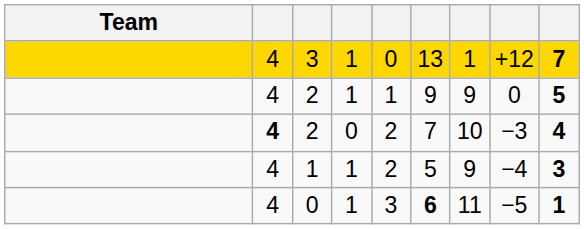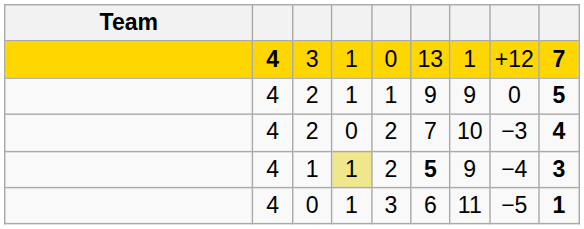(273, 59) normal -> (273, 59) bold
(273, 132) bold -> (273, 132) normal
(351, 168) no background -> (351, 168) khaki background
(430, 168) normal -> (430, 168) bold
(430, 205) bold -> (430, 205) normal
